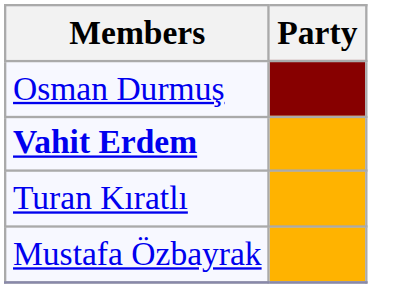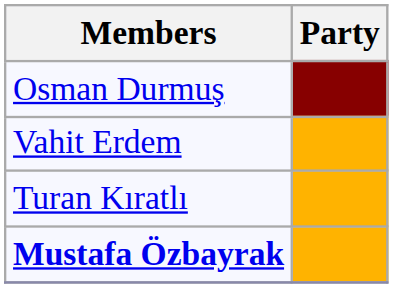(105, 143) bold -> (97, 143) normal
(137, 253) normal -> (149, 253) bold
